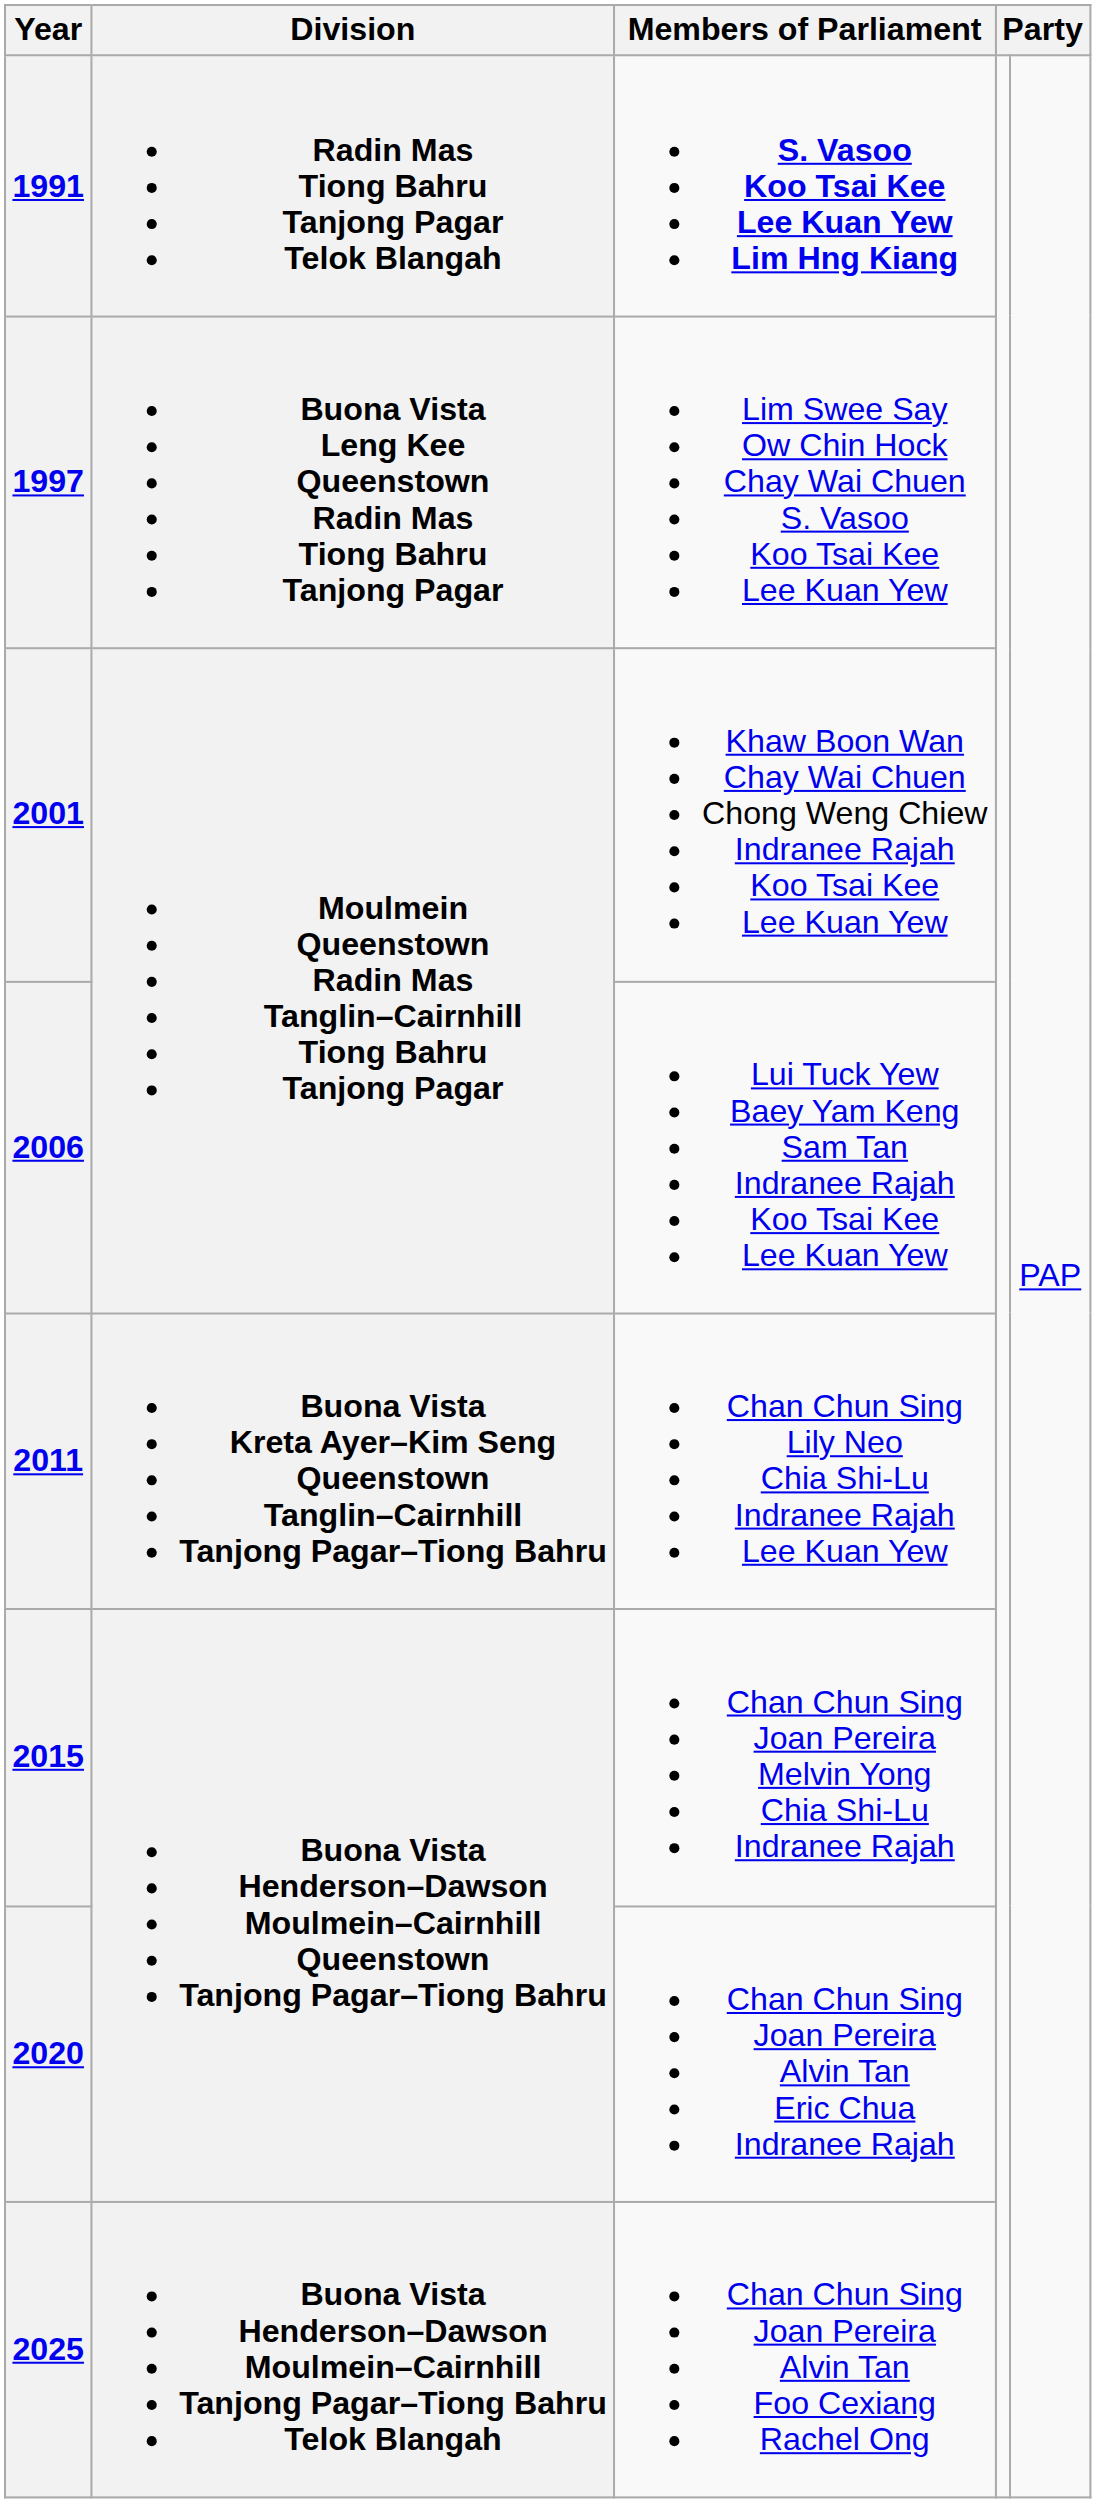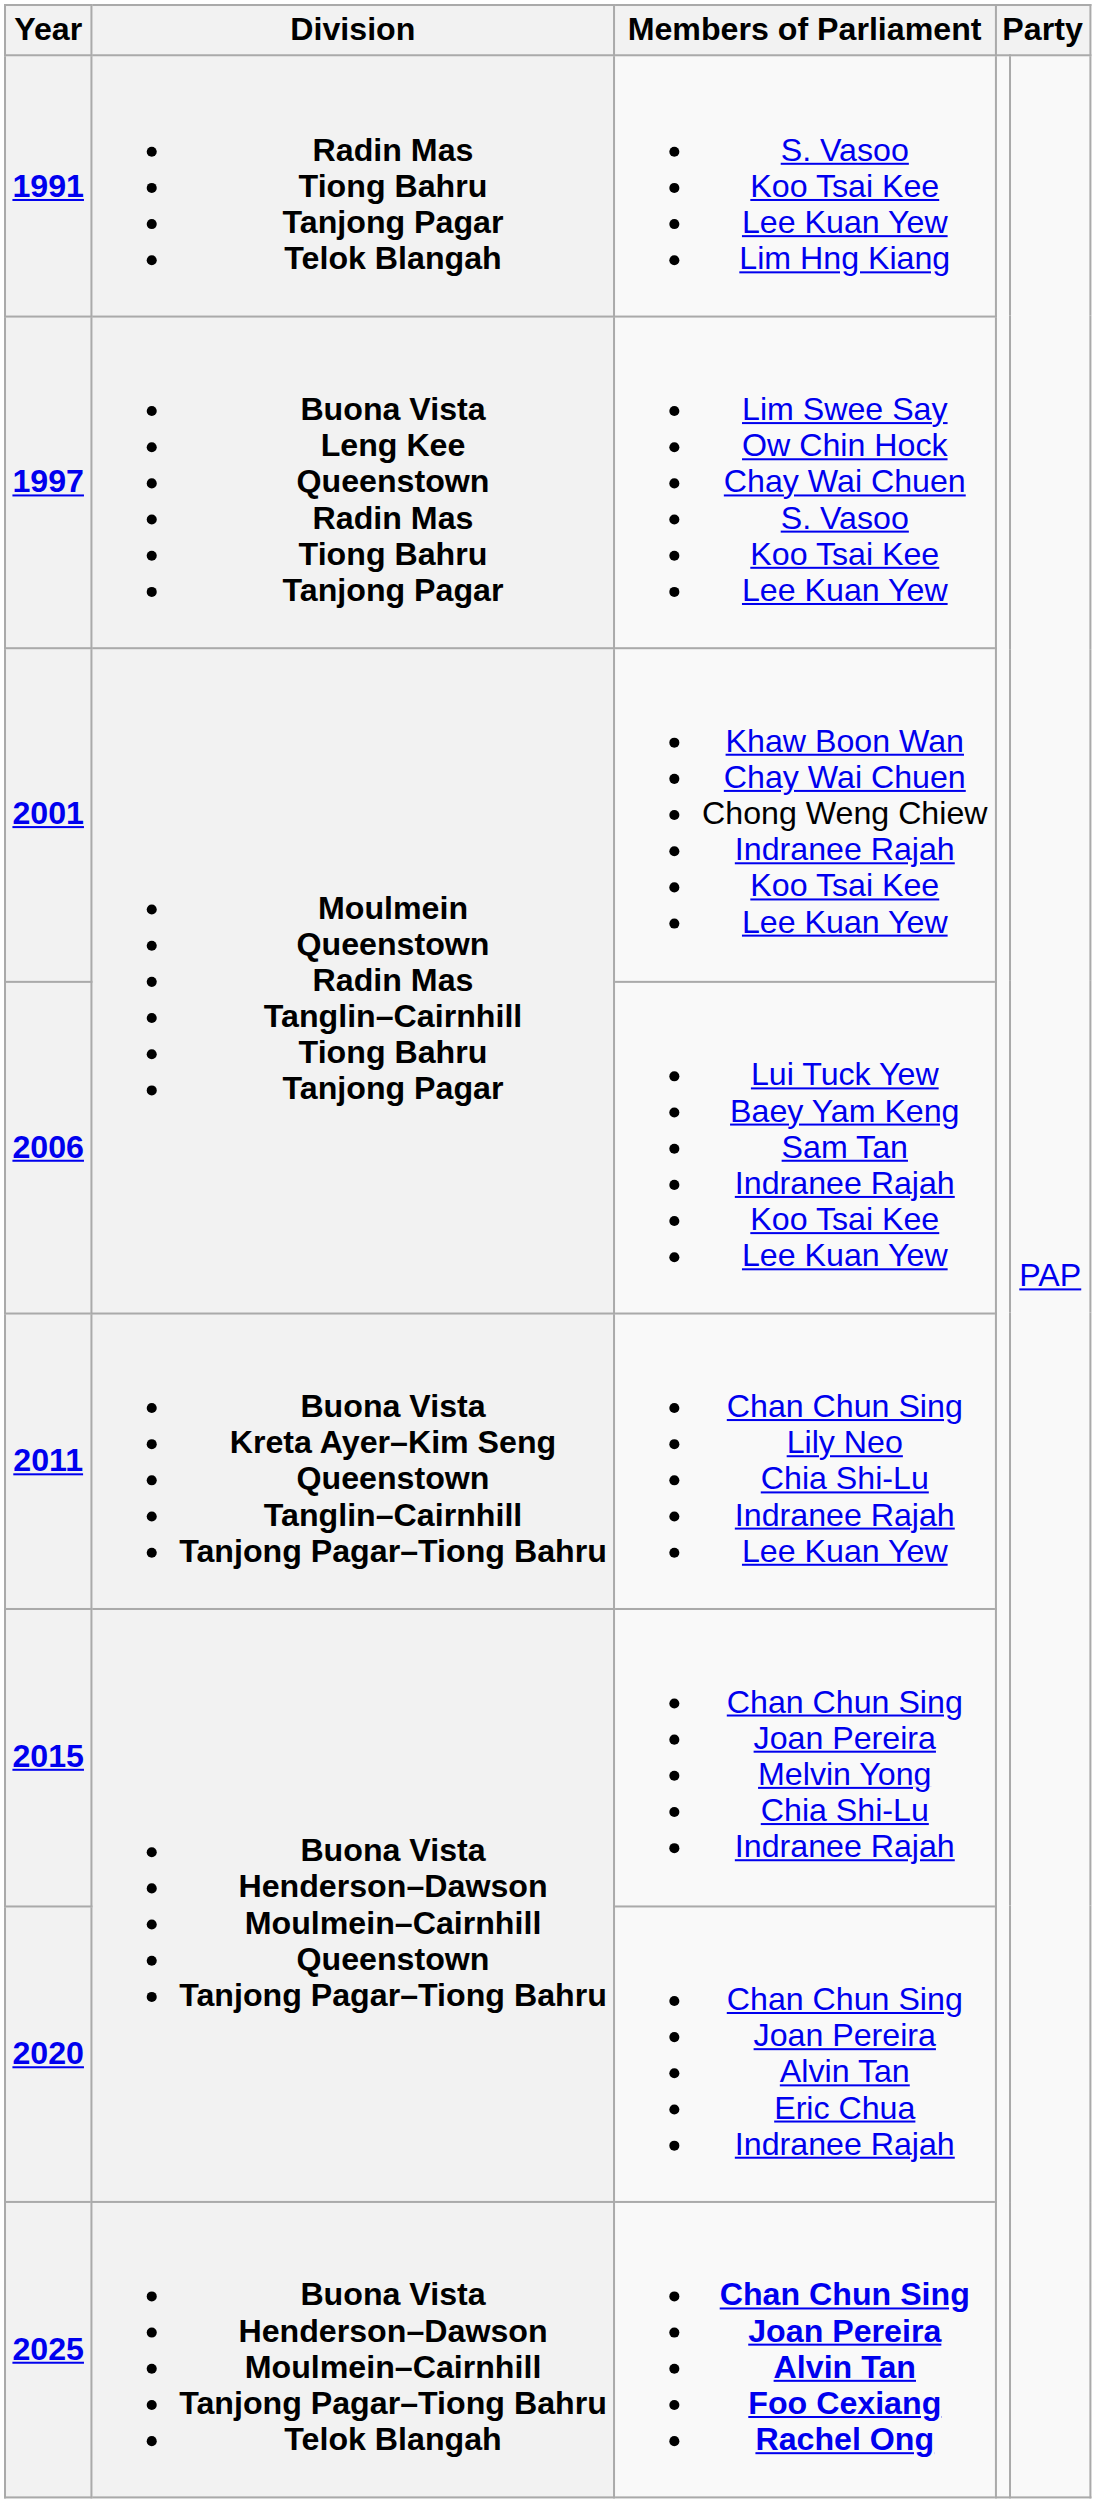(805, 204) bold -> (805, 204) normal
(805, 2368) normal -> (805, 2368) bold
